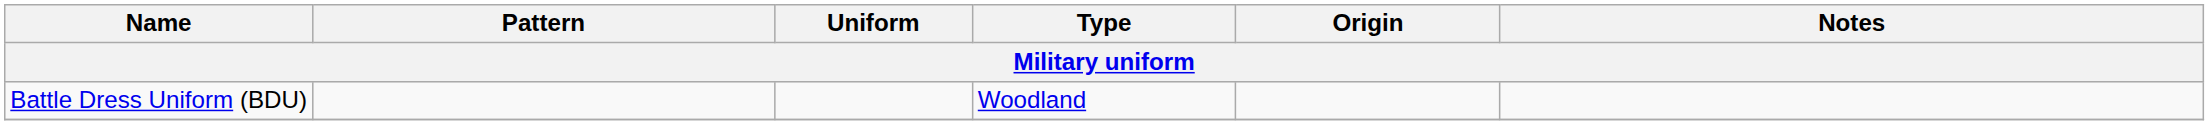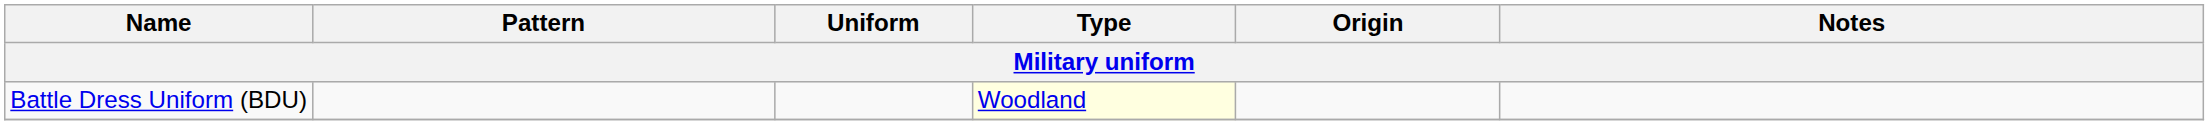(1032, 100) no background -> (1032, 100) lightyellow background
